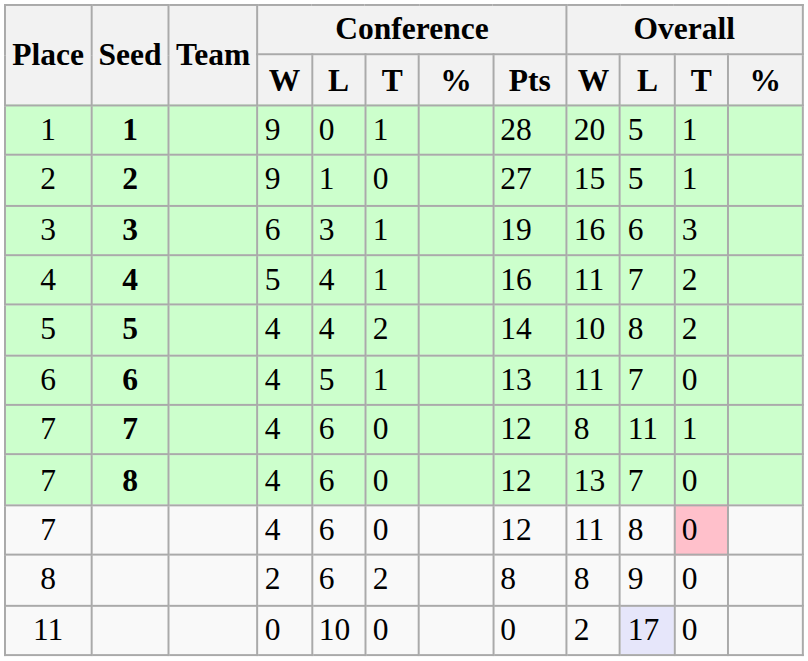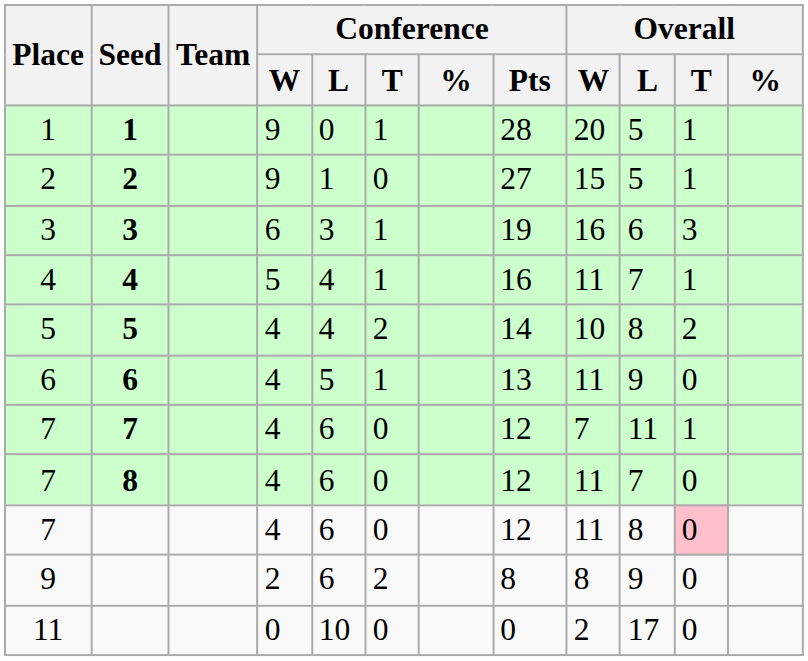(690, 279) 2 -> (690, 279) 1
(636, 379) 7 -> (636, 379) 9
(582, 429) 8 -> (582, 429) 7
(590, 479) 13 -> (589, 479) 11
(48, 579) 8 -> (48, 579) 9
(644, 629) lavender background -> (644, 629) no background
